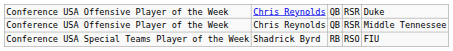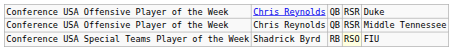(352, 39) no background -> (352, 39) lightyellow background
